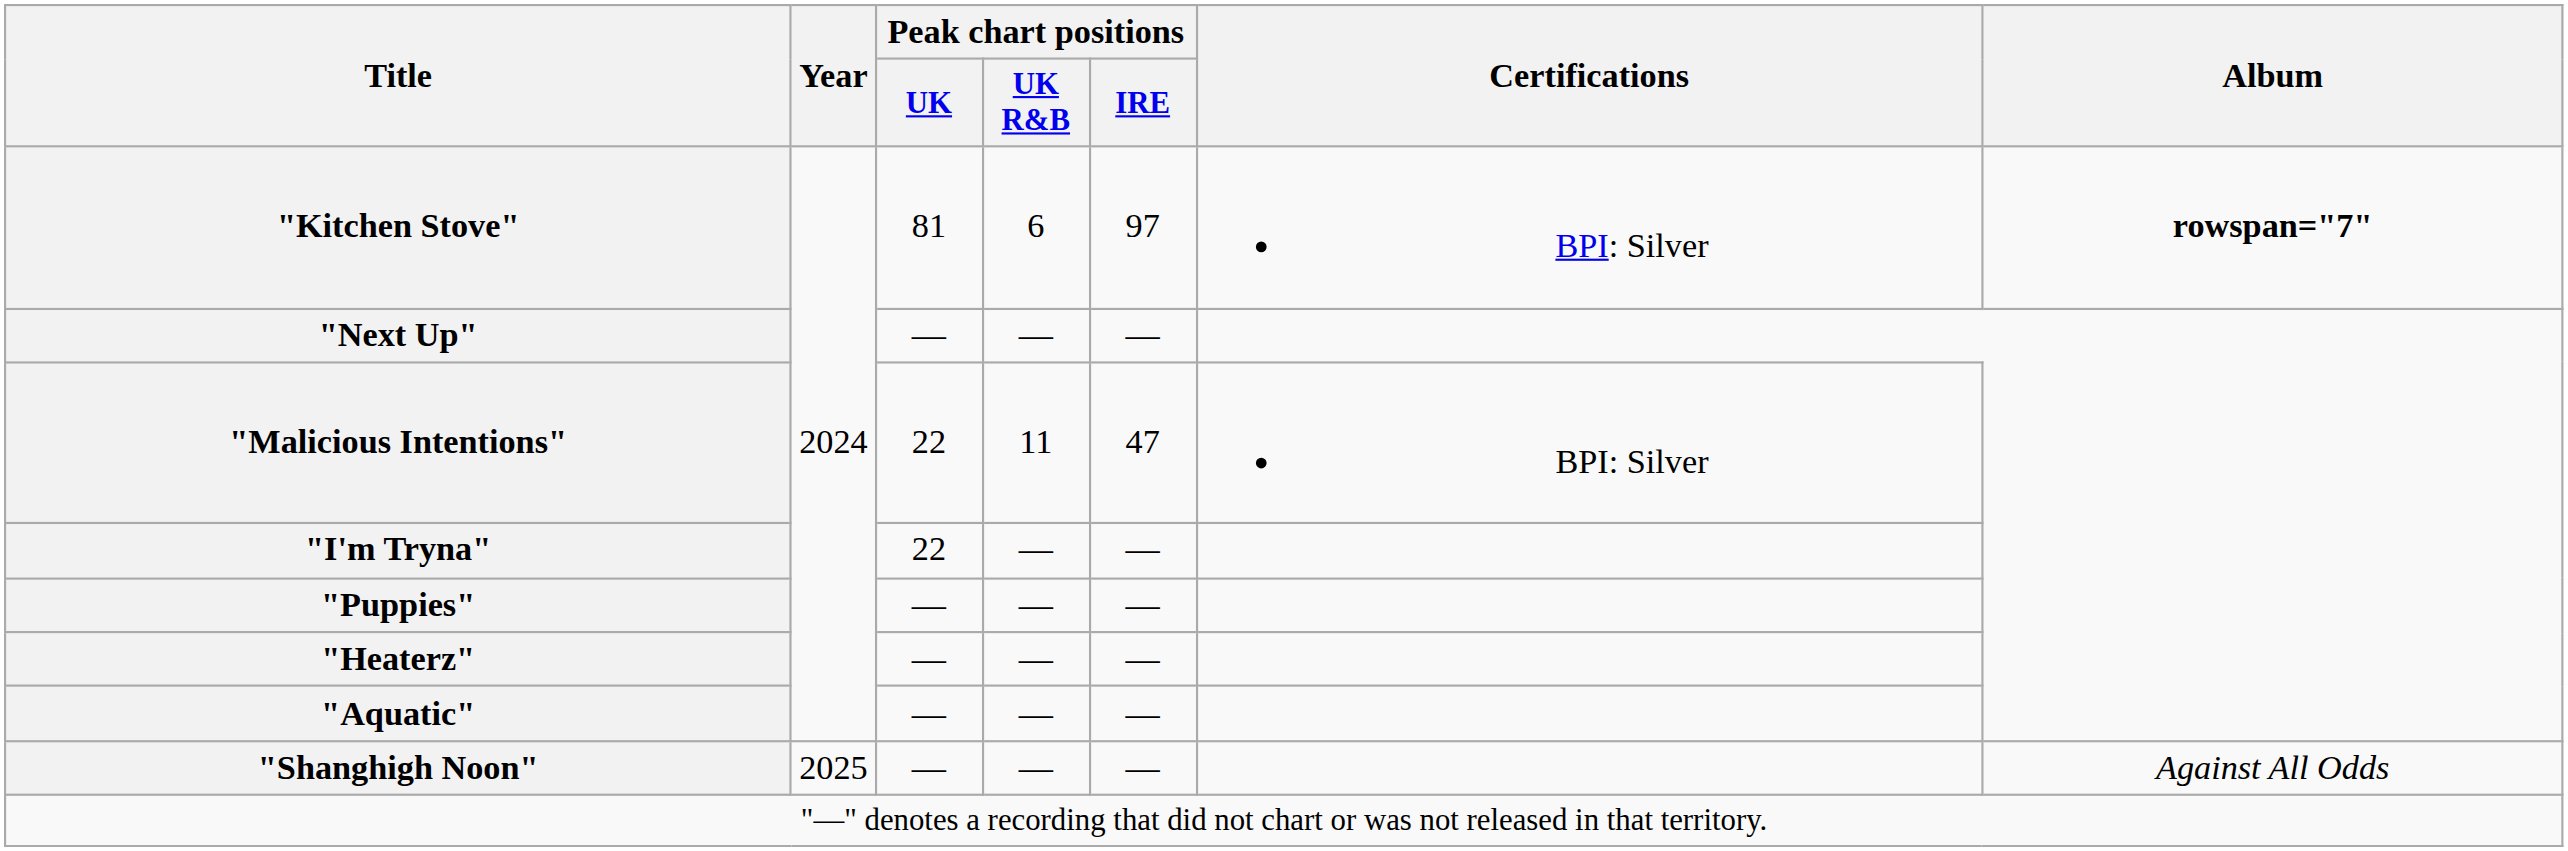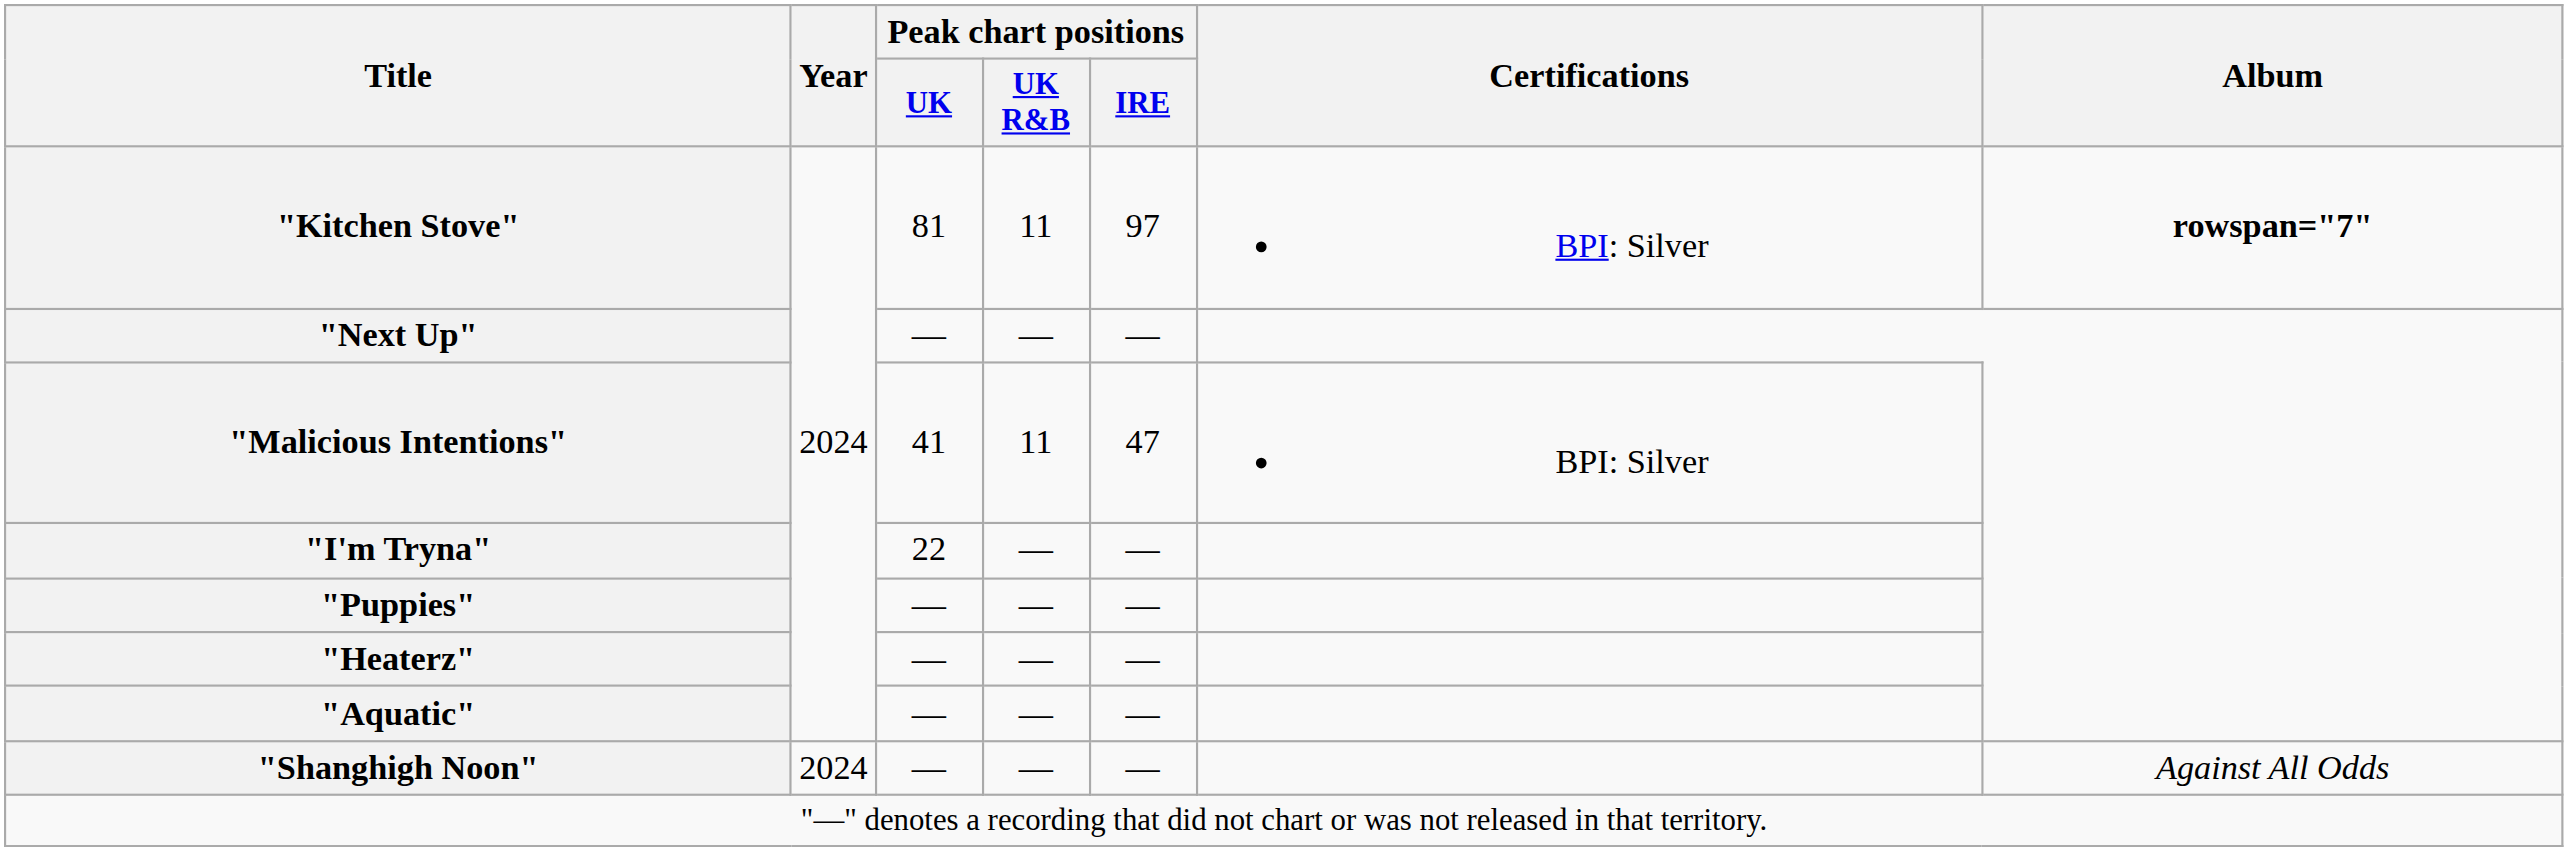(1036, 226) 6 -> (1036, 226) 11
(929, 442) 22 -> (929, 442) 41
(833, 767) 2025 -> (833, 767) 2024
